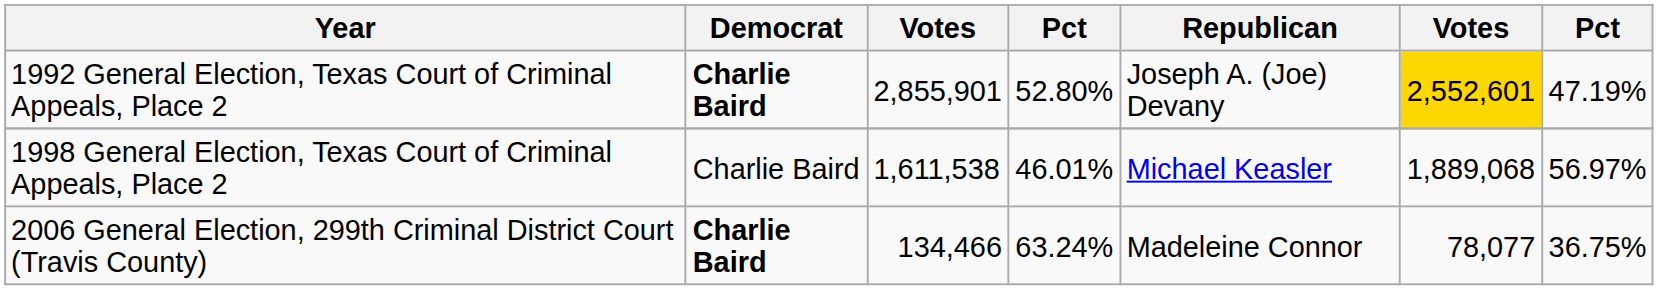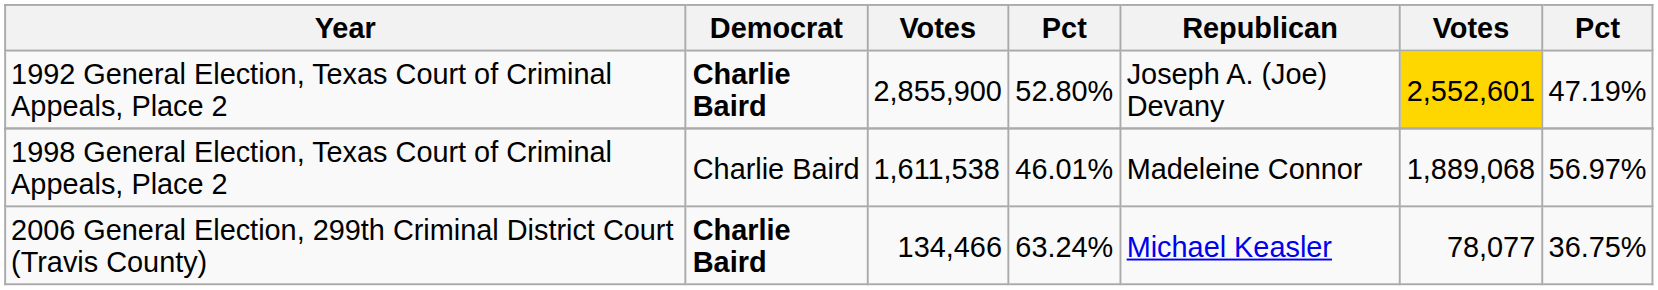(938, 90) 2,855,901 -> (938, 90) 2,855,900
(1229, 168) Michael Keasler -> (1245, 168) Madeleine Connor
(1245, 246) Madeleine Connor -> (1229, 246) Michael Keasler
